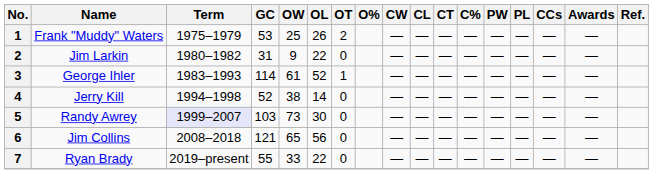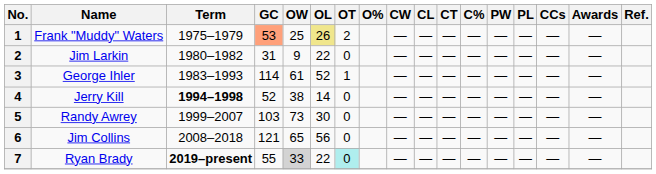(265, 35) no background -> (269, 35) lightsalmon background
(319, 35) no background -> (323, 35) khaki background
(209, 96) normal -> (211, 96) bold
(209, 117) lavender background -> (211, 117) no background
(209, 158) normal -> (211, 158) bold
(293, 158) no background -> (297, 158) lightgrey background
(343, 158) no background -> (347, 158) paleturquoise background
